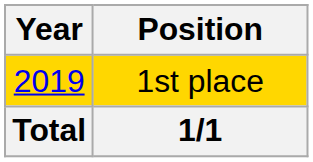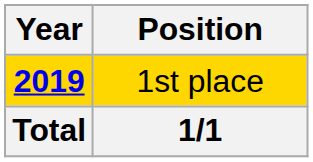(49, 80) normal -> (49, 80) bold
